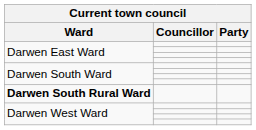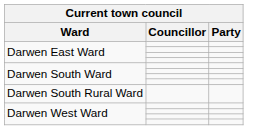(79, 93) bold -> (75, 93) normal
